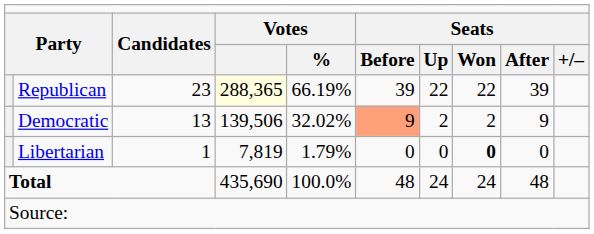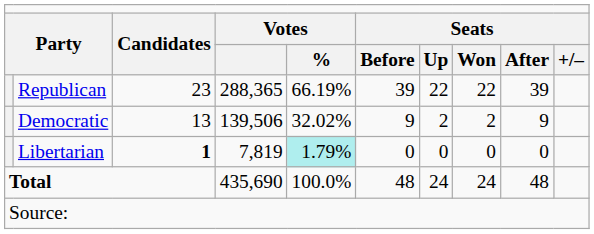(251, 90) lightyellow background -> (251, 90) no background
(410, 120) lightsalmon background -> (410, 120) no background
(206, 151) normal -> (206, 151) bold
(326, 151) no background -> (326, 151) paleturquoise background
(491, 151) bold -> (491, 151) normal
